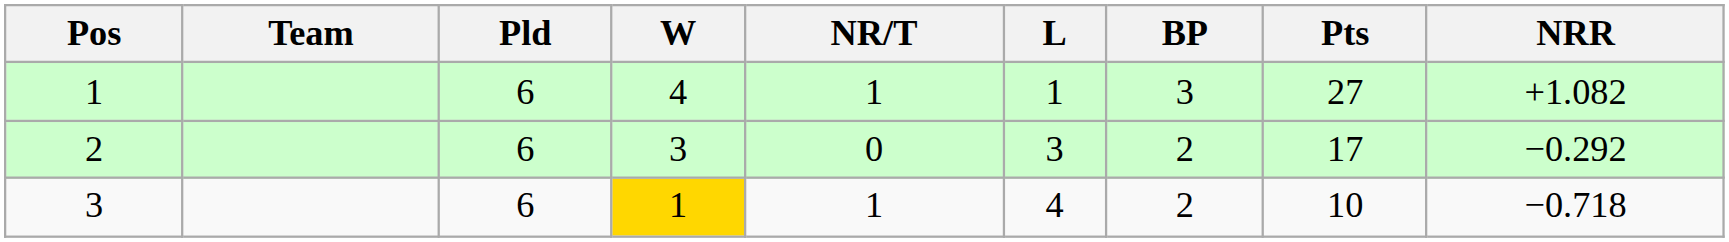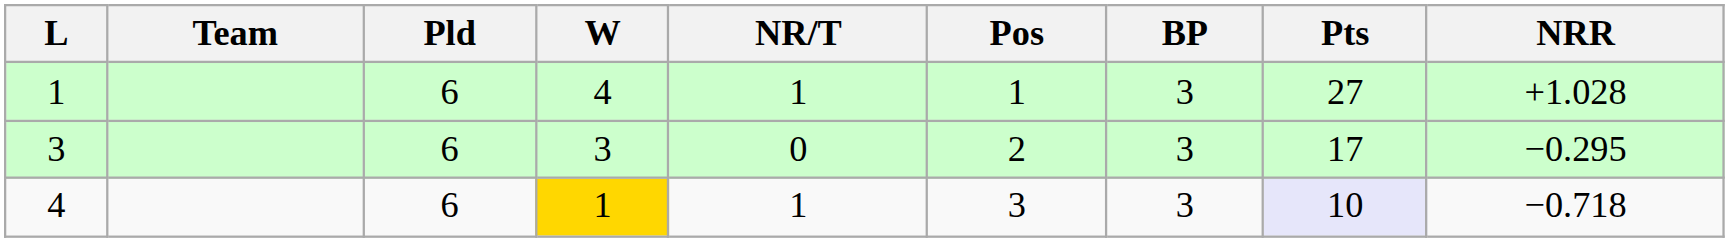columns swapped: (94, 33) <-> (1055, 33)
(1576, 90) +1.082 -> (1576, 90) +1.028
(1185, 148) 2 -> (1185, 148) 3
(1576, 148) −0.292 -> (1576, 148) −0.295
(1185, 206) 2 -> (1185, 206) 3
(1345, 206) no background -> (1345, 206) lavender background
